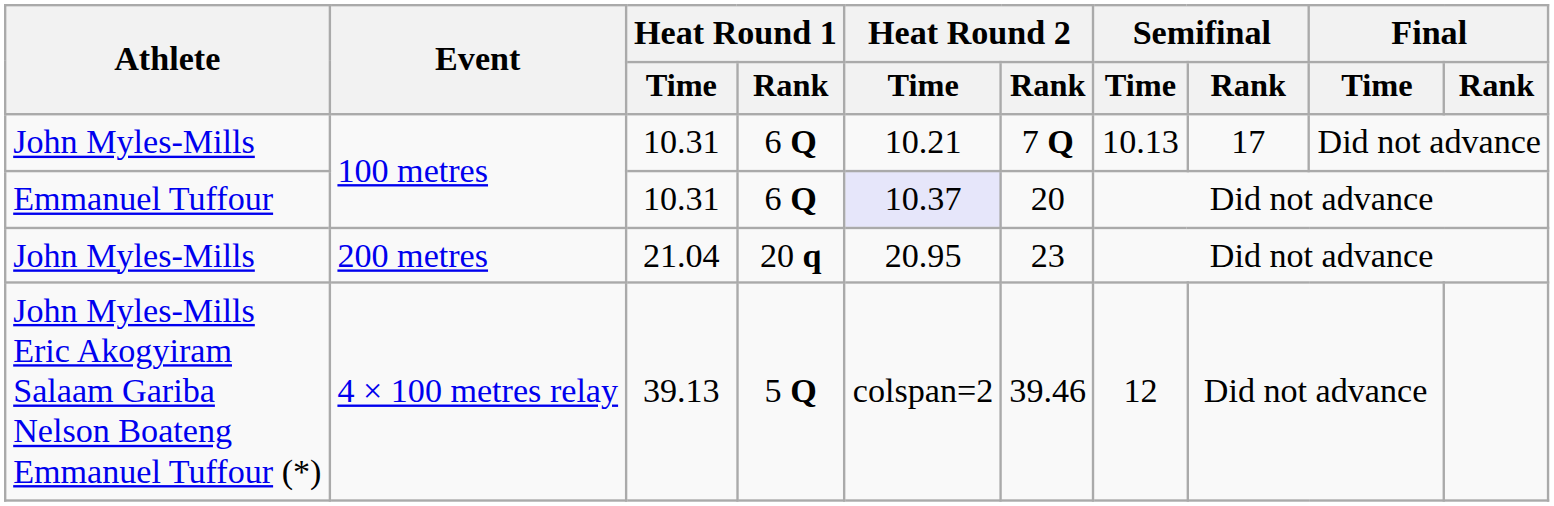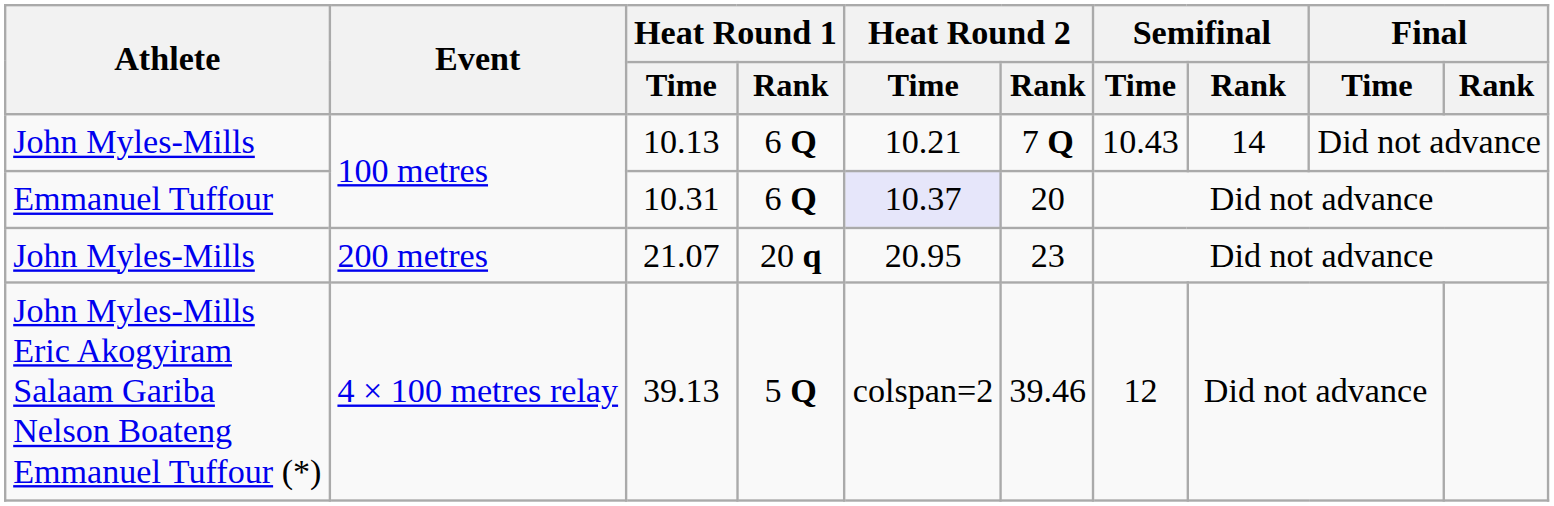(681, 142) 10.31 -> (681, 142) 10.13
(1141, 142) 10.13 -> (1141, 142) 10.43
(1248, 142) 17 -> (1248, 142) 14
(681, 255) 21.04 -> (681, 255) 21.07
